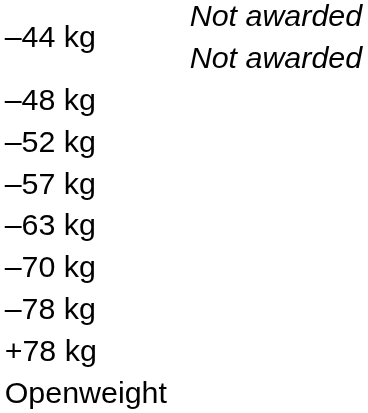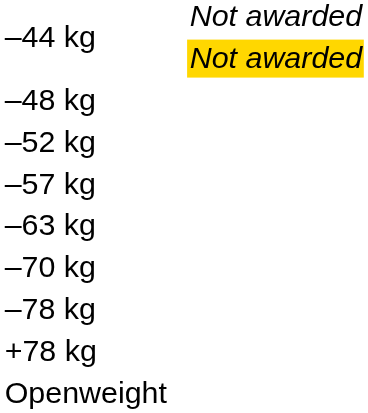(276, 58) no background -> (276, 58) gold background
